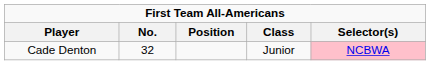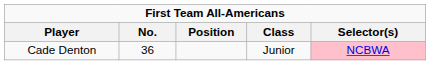(147, 50) 32 -> (147, 50) 36
